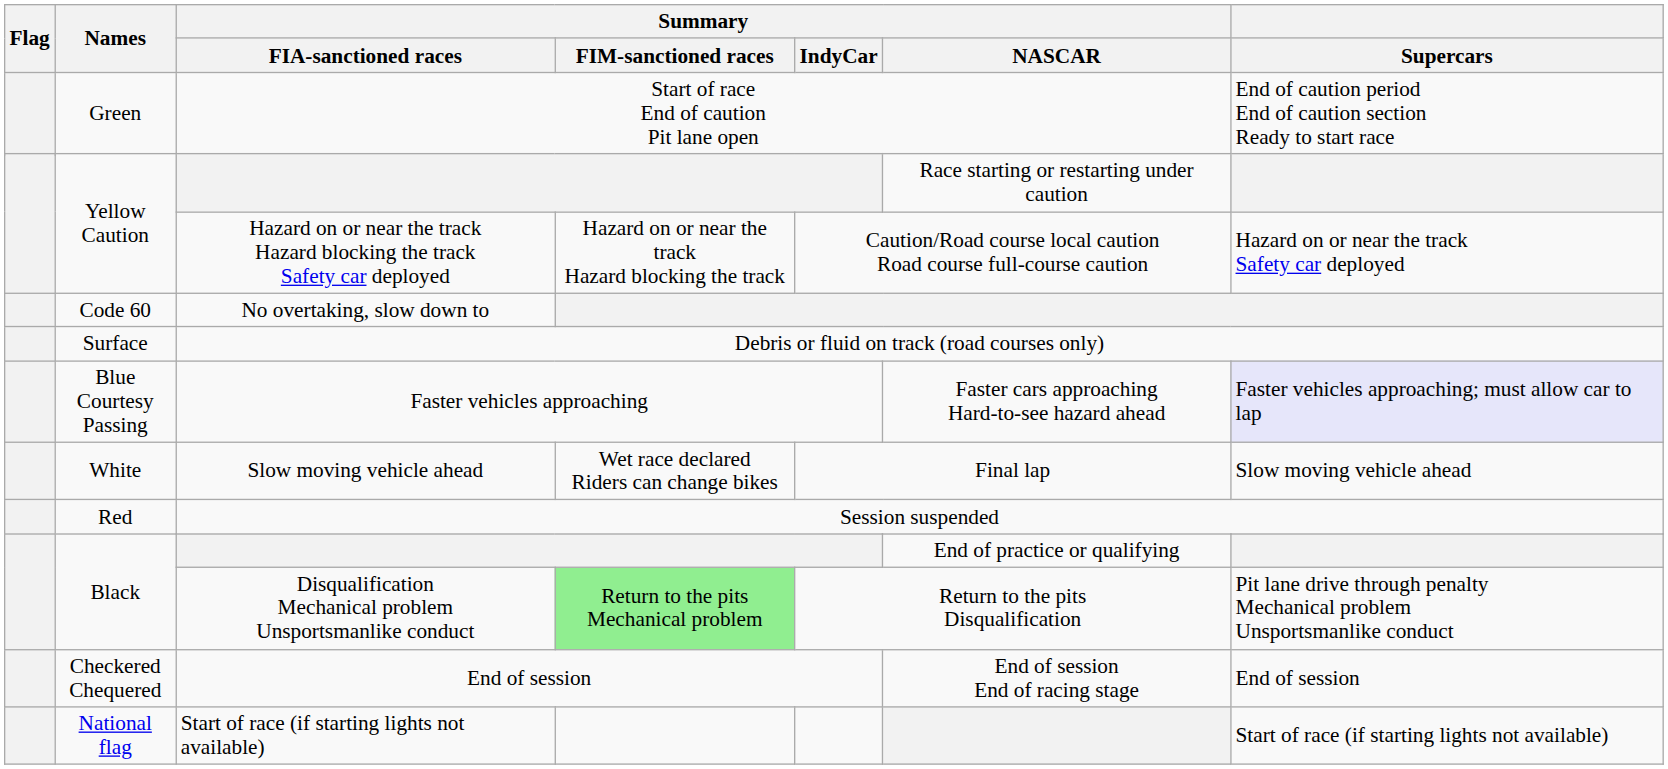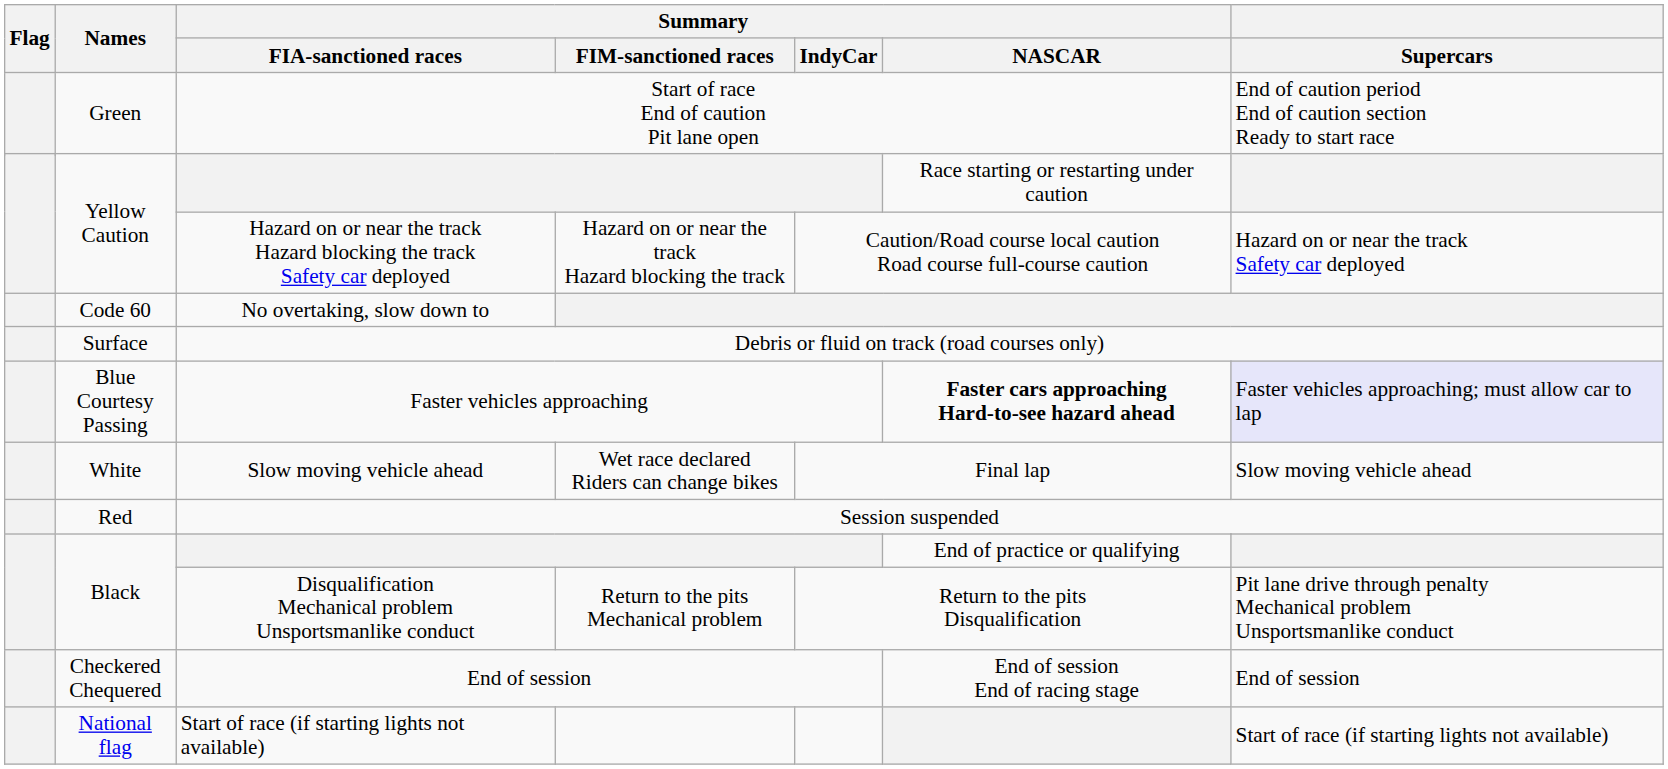(1057, 401) normal -> (1057, 401) bold
(675, 608) lightgreen background -> (675, 608) no background
